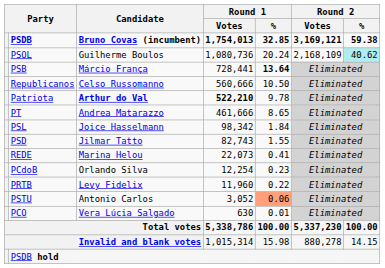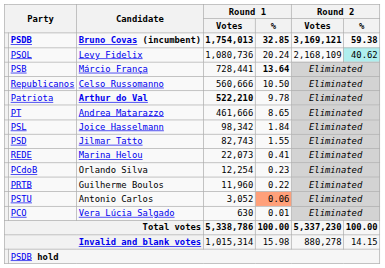(121, 55) Guilherme Boulos -> (111, 55) Levy Fidelix
(111, 184) Levy Fidelix -> (121, 184) Guilherme Boulos
